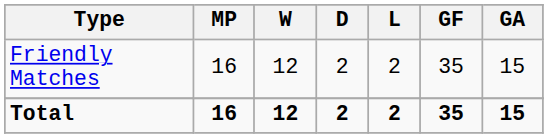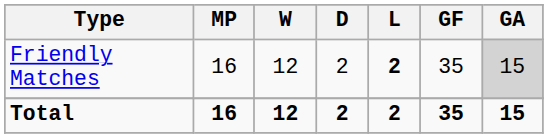(394, 69) normal -> (394, 69) bold
(512, 69) no background -> (512, 69) lightgrey background
